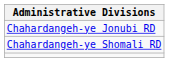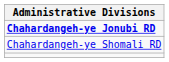(81, 29) normal -> (81, 29) bold
